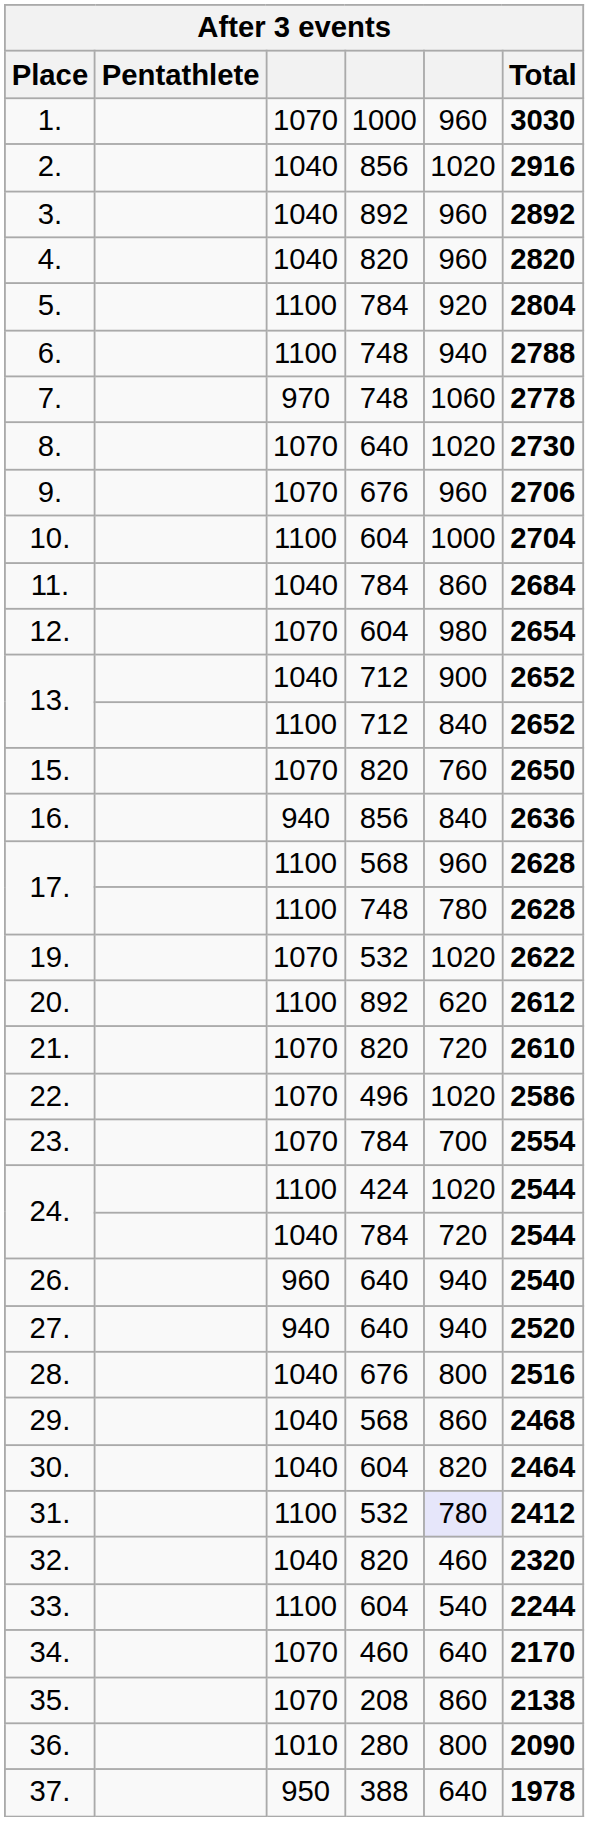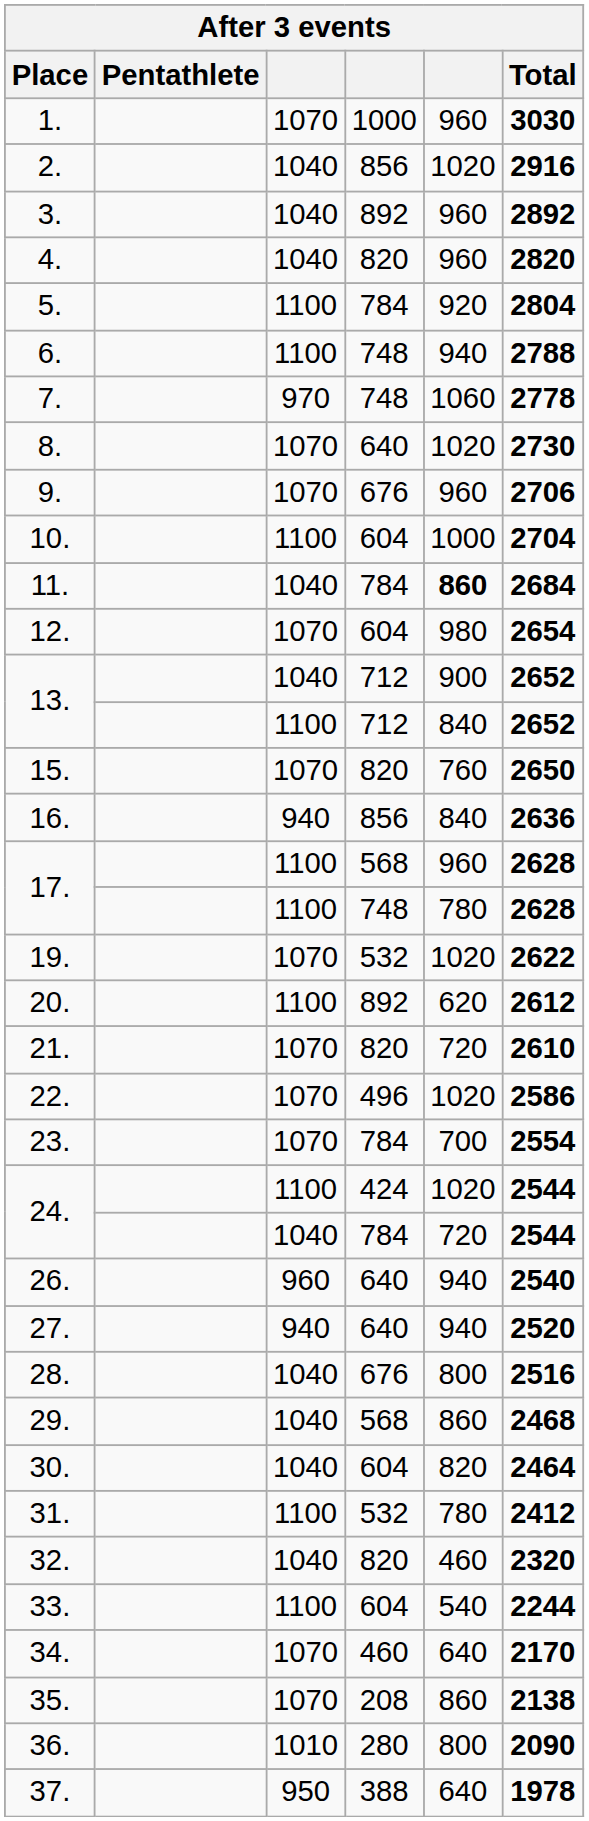(463, 584) normal -> (463, 584) bold
(463, 1513) lavender background -> (463, 1513) no background
